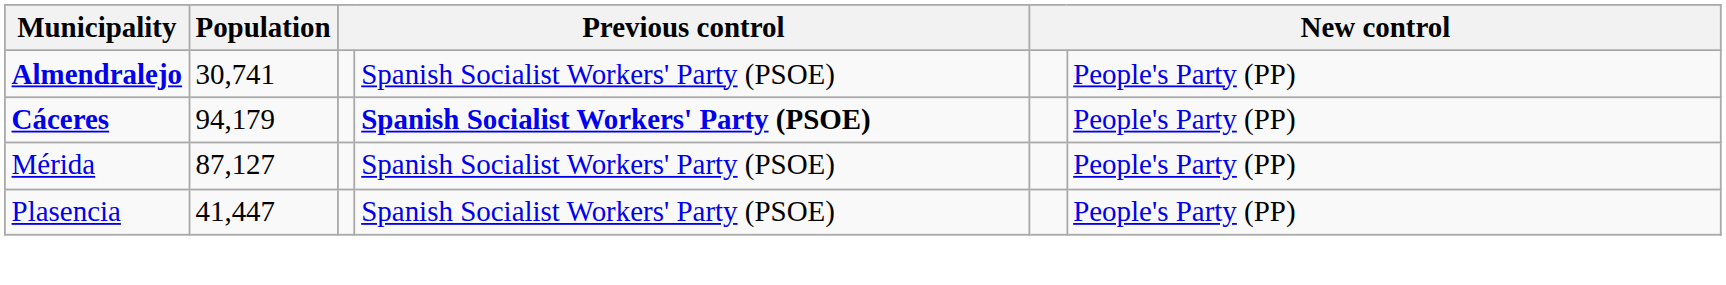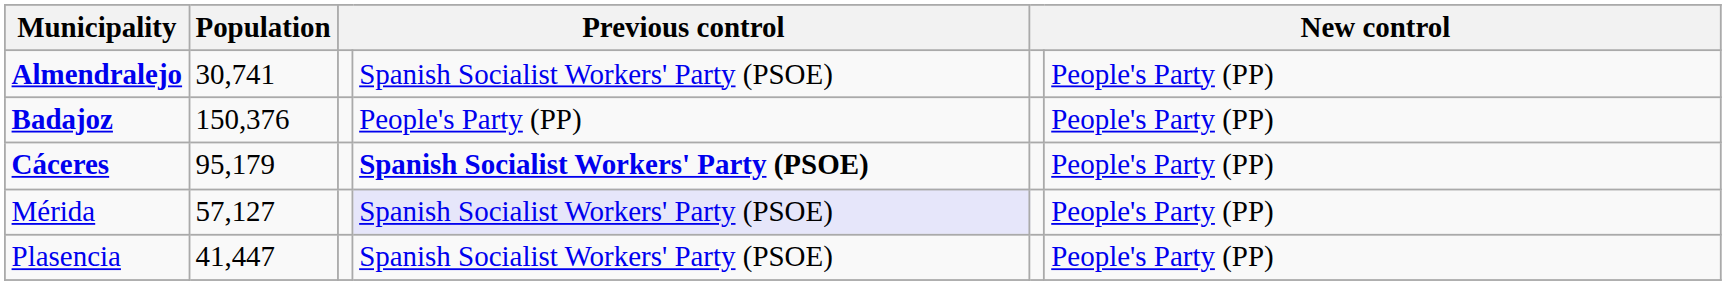+ row: (62, 119)
(235, 119) 94,179 -> (235, 165) 95,179
(235, 165) 87,127 -> (235, 211) 57,127
(598, 165) no background -> (596, 211) lavender background
